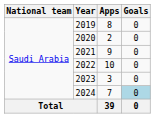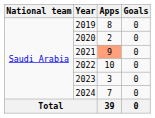(109, 52) no background -> (109, 52) lightsalmon background
(136, 92) lightblue background -> (136, 92) no background
